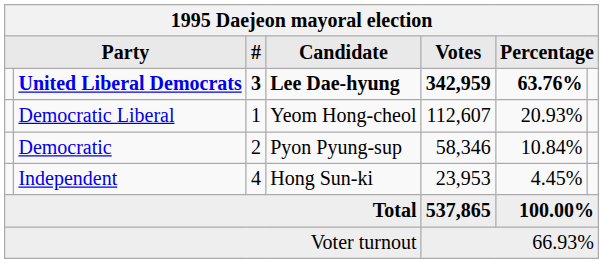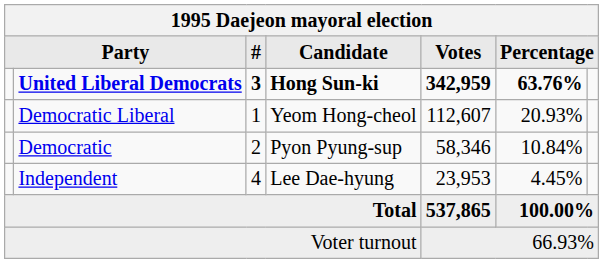(335, 83) Lee Dae-hyung -> (324, 83) Hong Sun-ki
(322, 178) Hong Sun-ki -> (332, 178) Lee Dae-hyung
